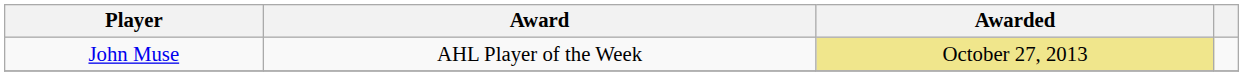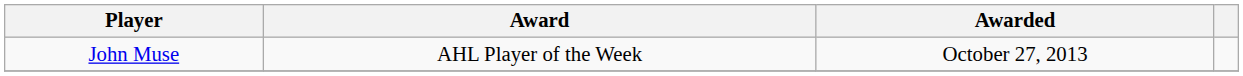(1015, 53) khaki background -> (1015, 53) no background
